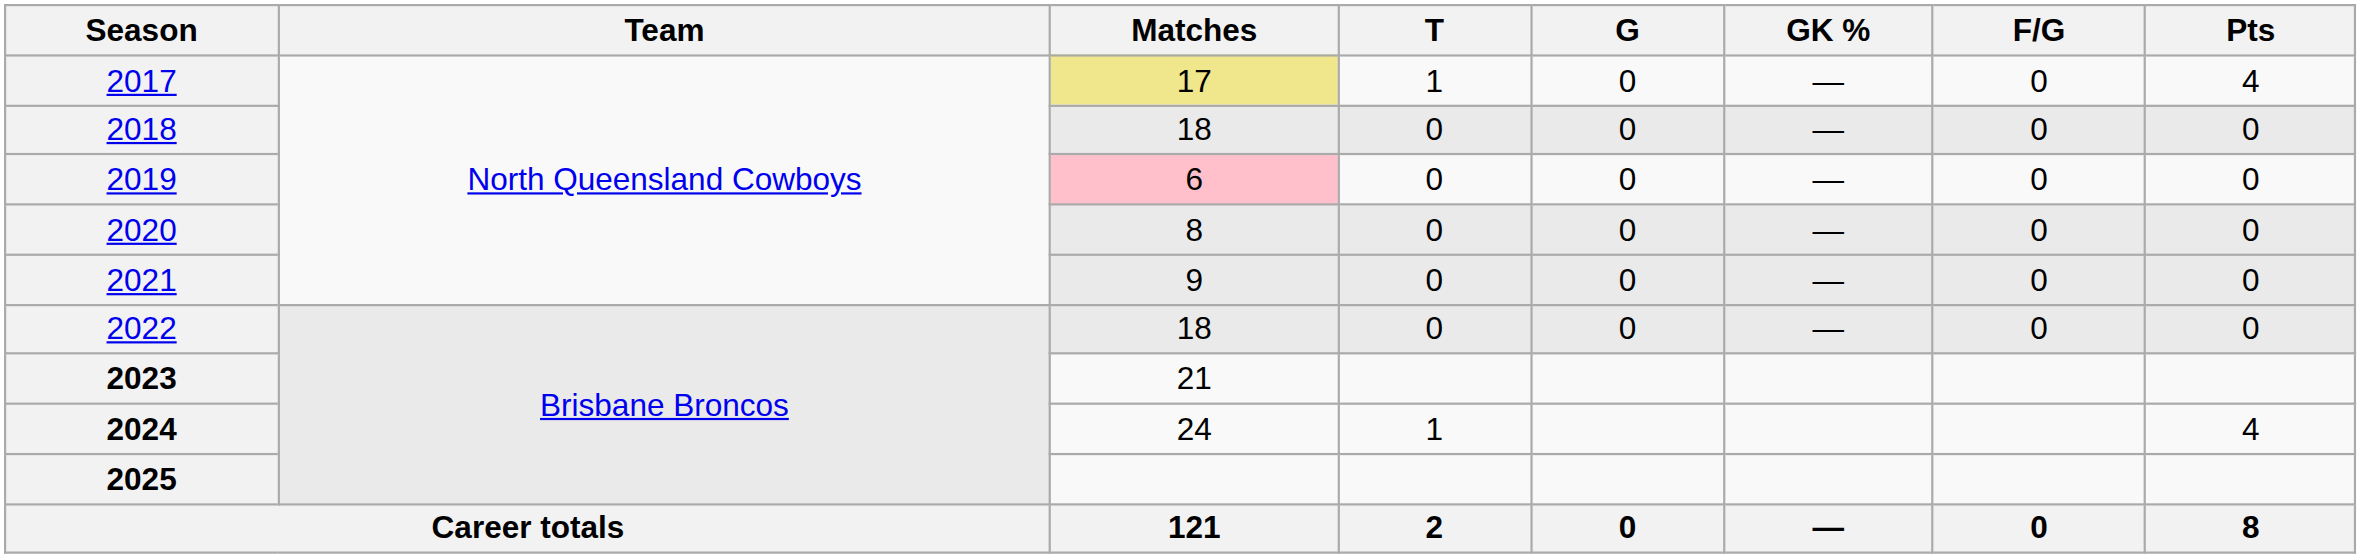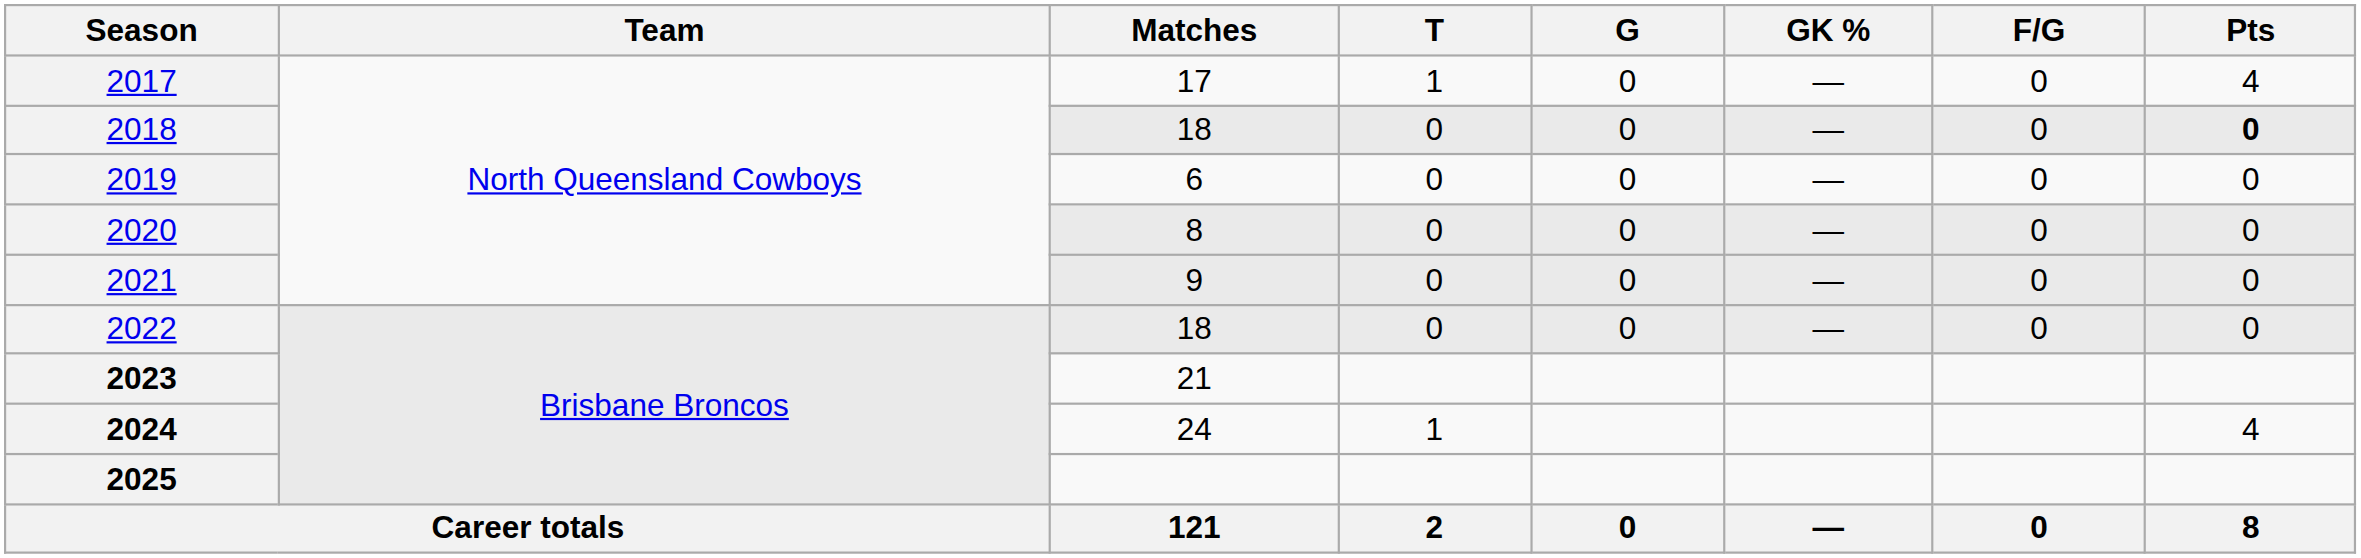(1194, 80) khaki background -> (1194, 80) no background
(2251, 130) normal -> (2251, 130) bold
(1194, 180) pink background -> (1194, 180) no background
